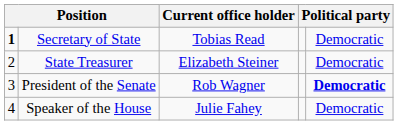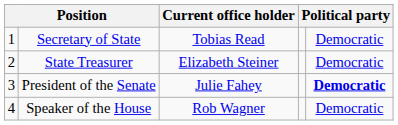(11, 39) bold -> (11, 39) normal
(229, 85) Rob Wagner -> (229, 85) Julie Fahey
(229, 108) Julie Fahey -> (229, 108) Rob Wagner
